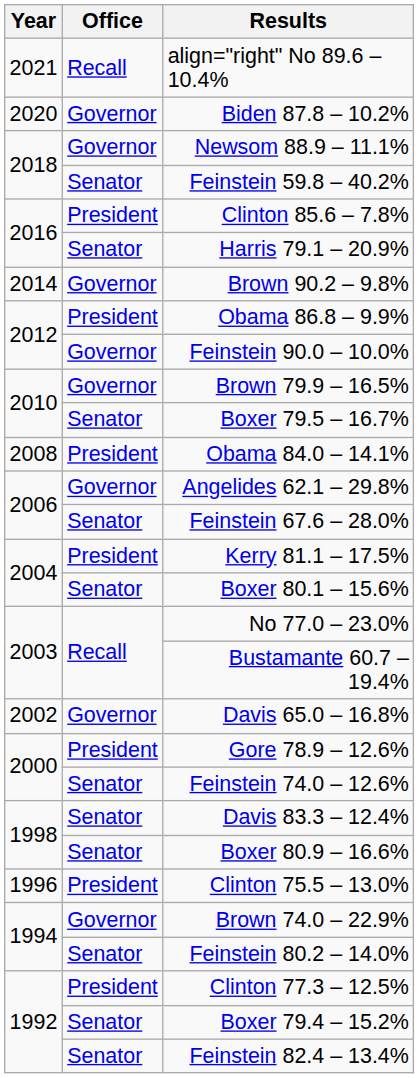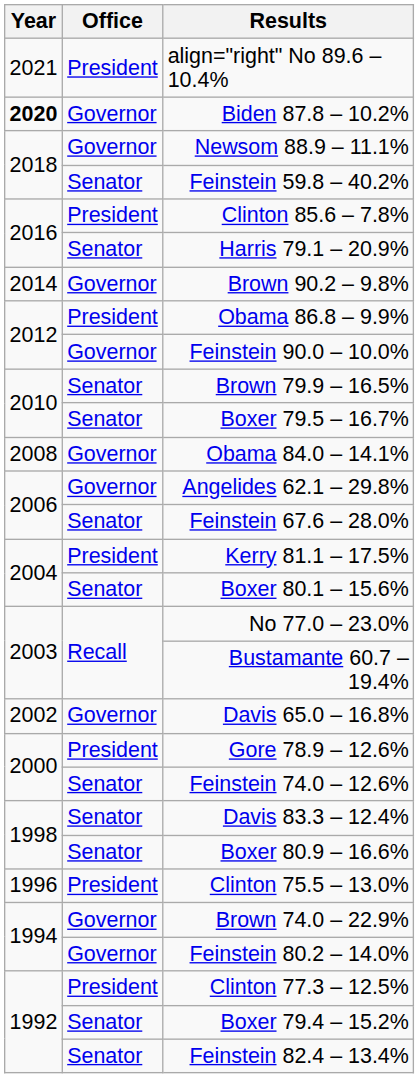(97, 67) Recall -> (112, 67) President
(33, 113) normal -> (33, 113) bold
(112, 385) Governor -> (105, 385) Senator
(112, 453) President -> (112, 453) Governor
(105, 953) Senator -> (112, 953) Governor
